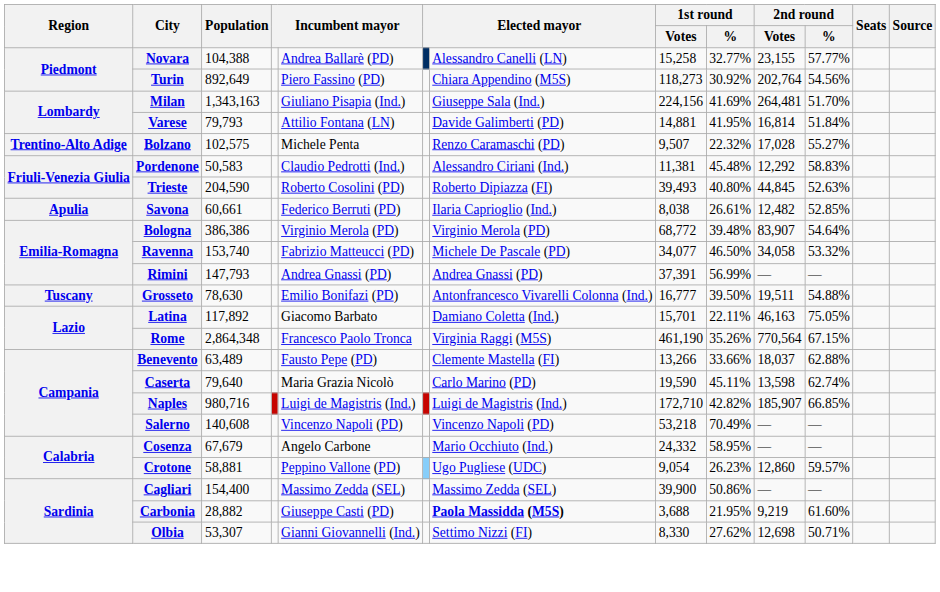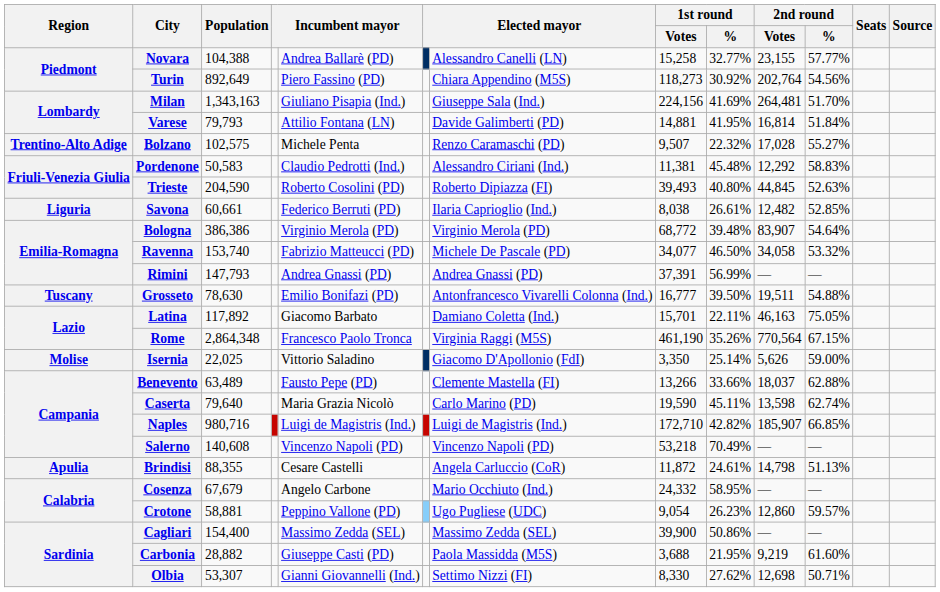(69, 209) Apulia -> (69, 209) Liguria
+ row: (167, 360)
+ row: (167, 468)
(498, 511) bold -> (495, 554) normal
